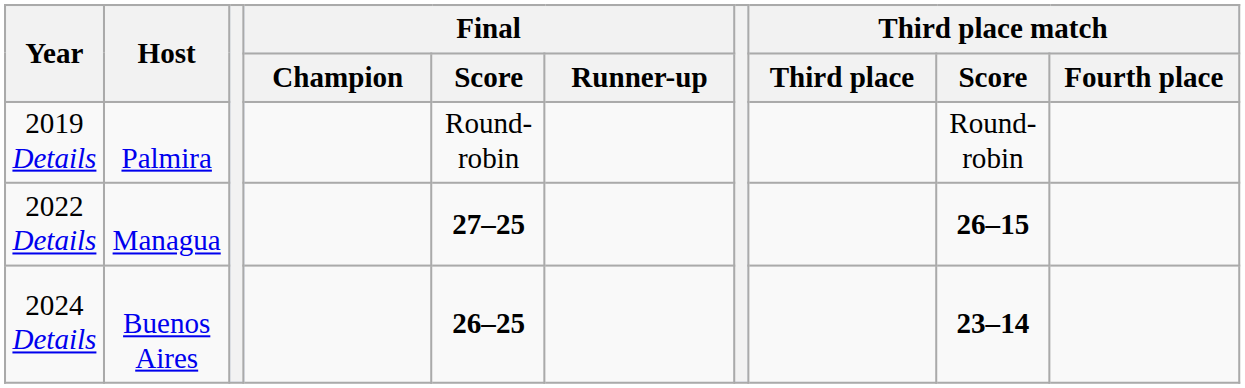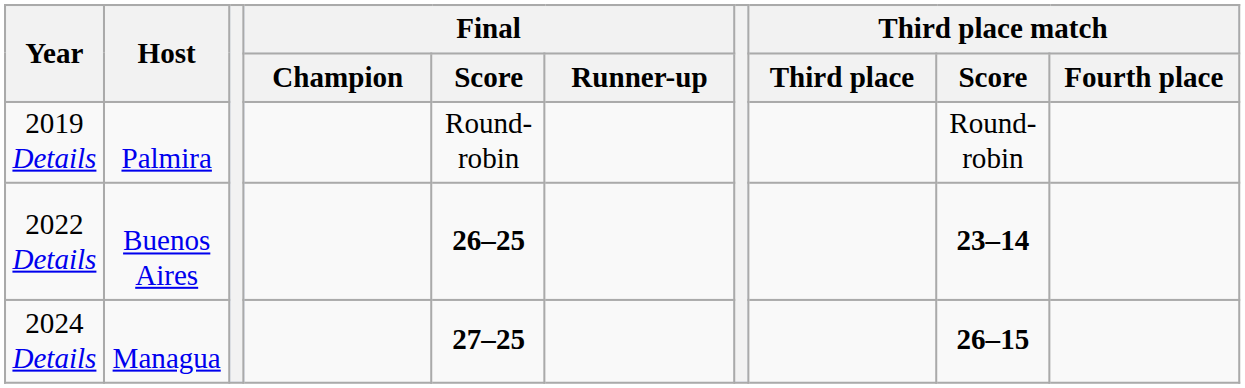(167, 241) Managua -> (167, 258) Buenos Aires
(489, 224) 27–25 -> (489, 241) 26–25
(993, 224) 26–15 -> (993, 241) 23–14
(167, 340) Buenos Aires -> (167, 358) Managua
(489, 323) 26–25 -> (489, 340) 27–25
(993, 323) 23–14 -> (993, 340) 26–15
